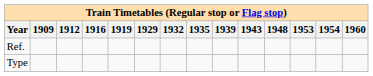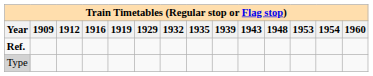(16, 46) normal -> (16, 46) bold
(17, 63) no background -> (17, 63) lightgrey background
